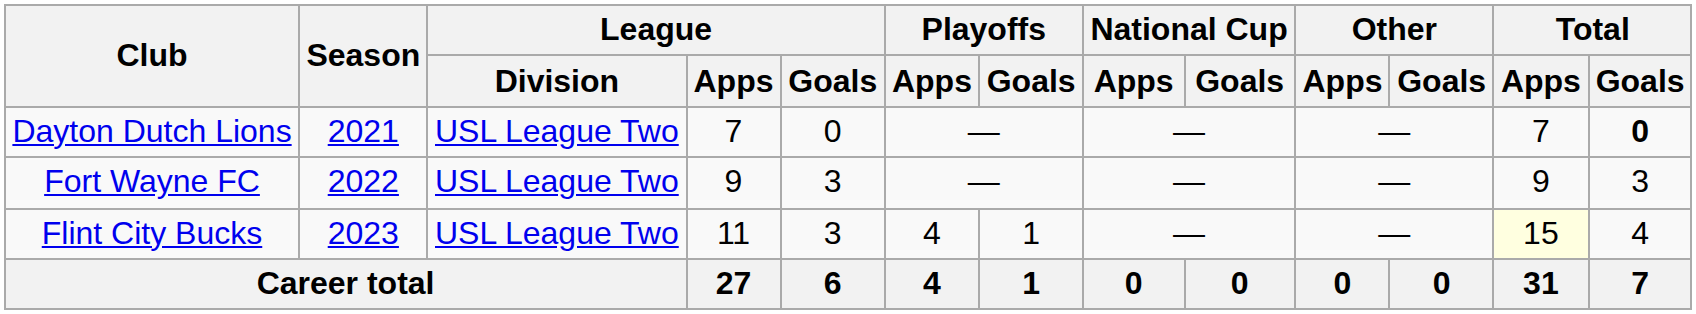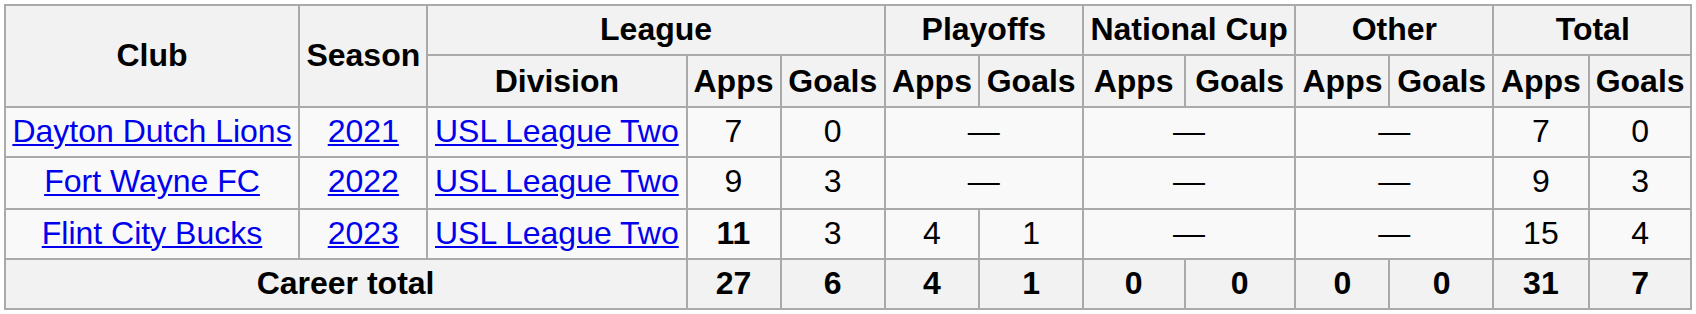(1640, 131) bold -> (1640, 131) normal
(733, 232) normal -> (733, 232) bold
(1541, 232) lightyellow background -> (1541, 232) no background
